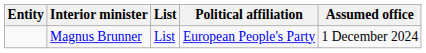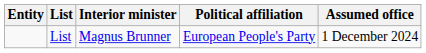columns swapped: (165, 15) <-> (99, 15)
